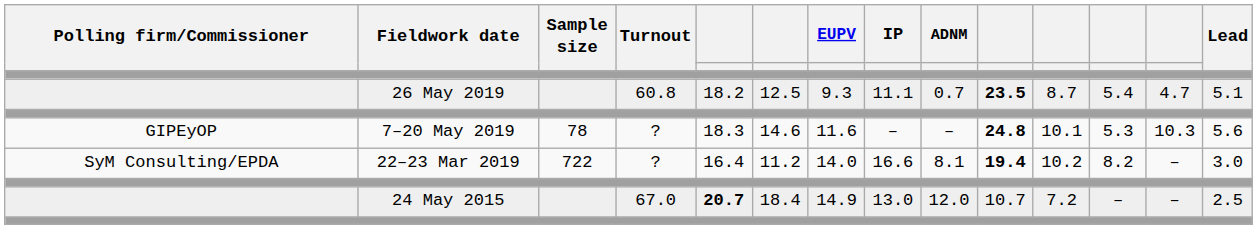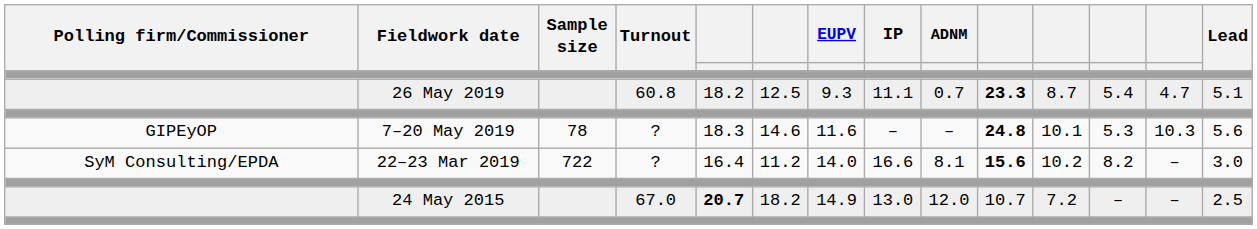(1005, 95) 23.5 -> (1005, 95) 23.3
(1005, 163) 19.4 -> (1005, 163) 15.6
(780, 202) 18.4 -> (780, 202) 18.2
